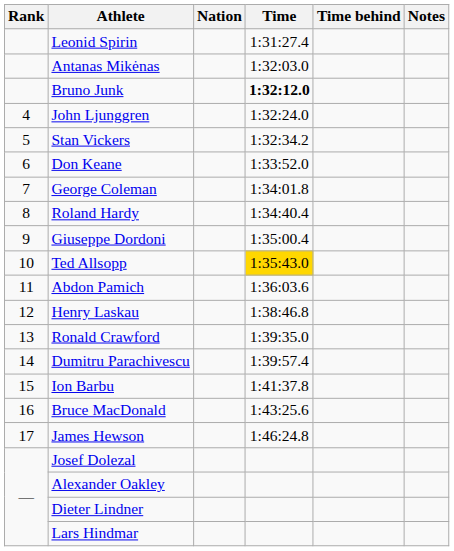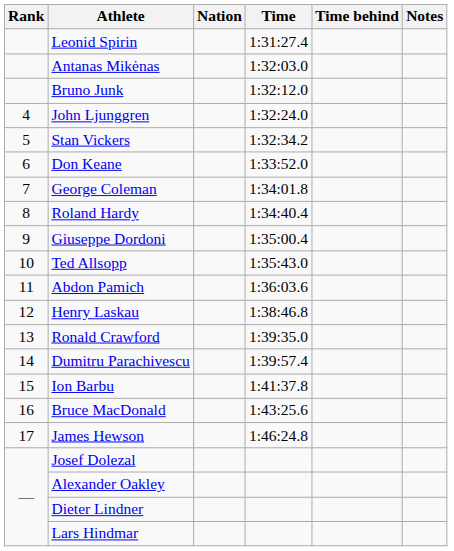(279, 90) bold -> (278, 90) normal
(279, 262) gold background -> (278, 262) no background
